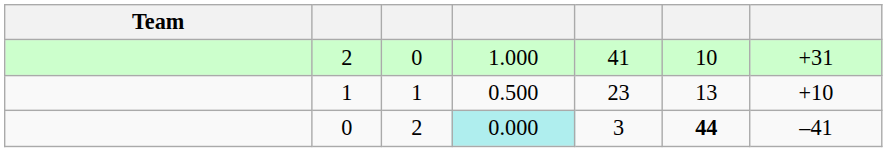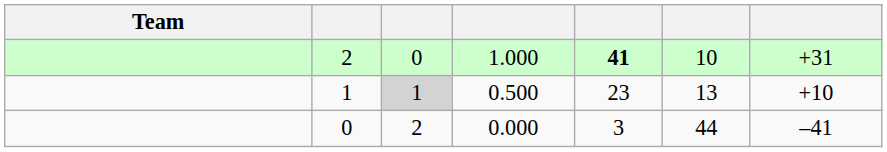(619, 57) normal -> (619, 57) bold
(417, 92) no background -> (417, 92) lightgrey background
(513, 127) paleturquoise background -> (513, 127) no background
(706, 127) bold -> (706, 127) normal
